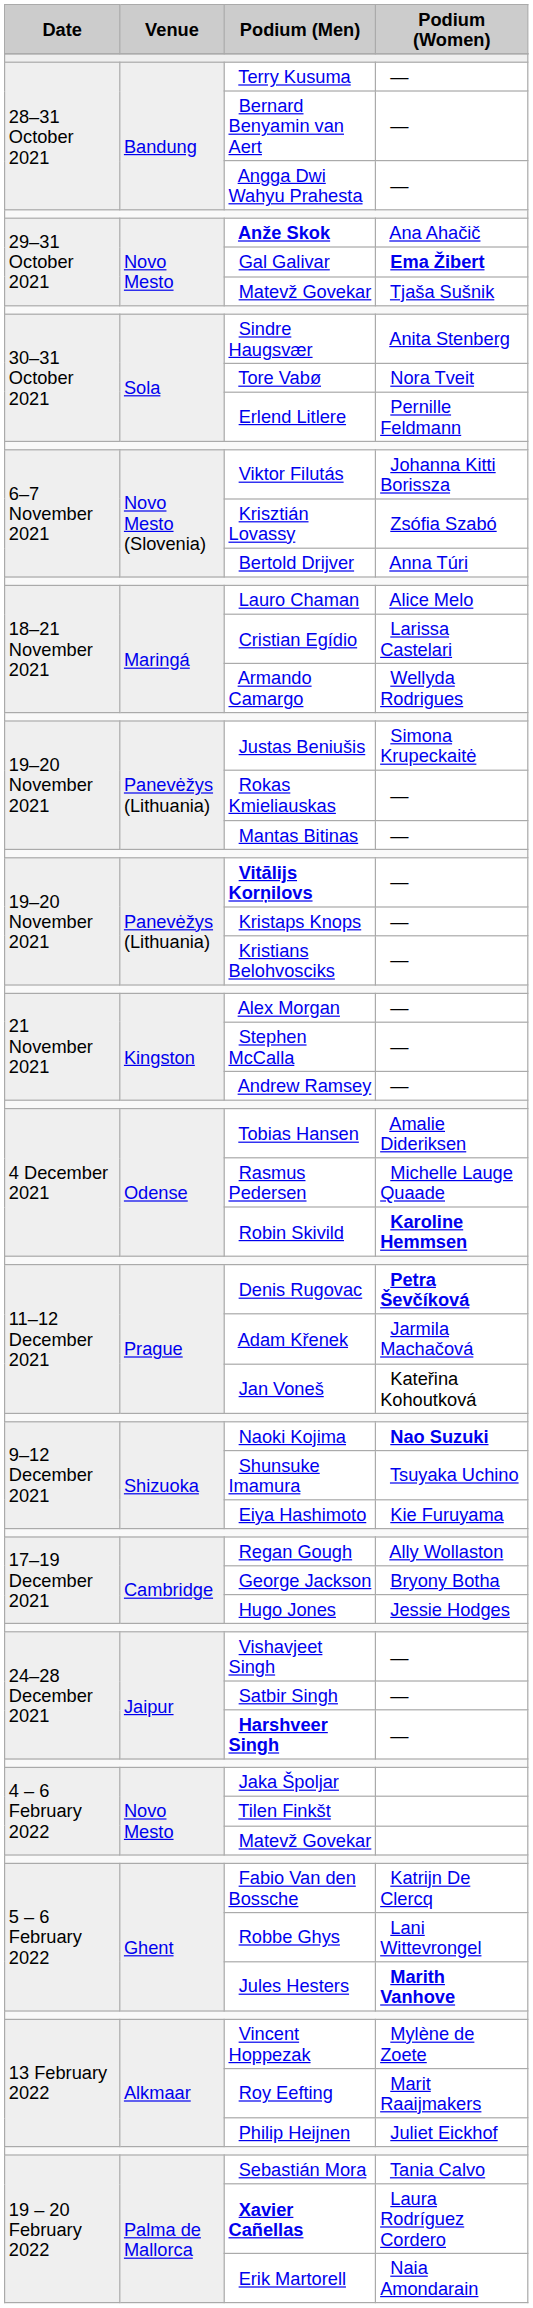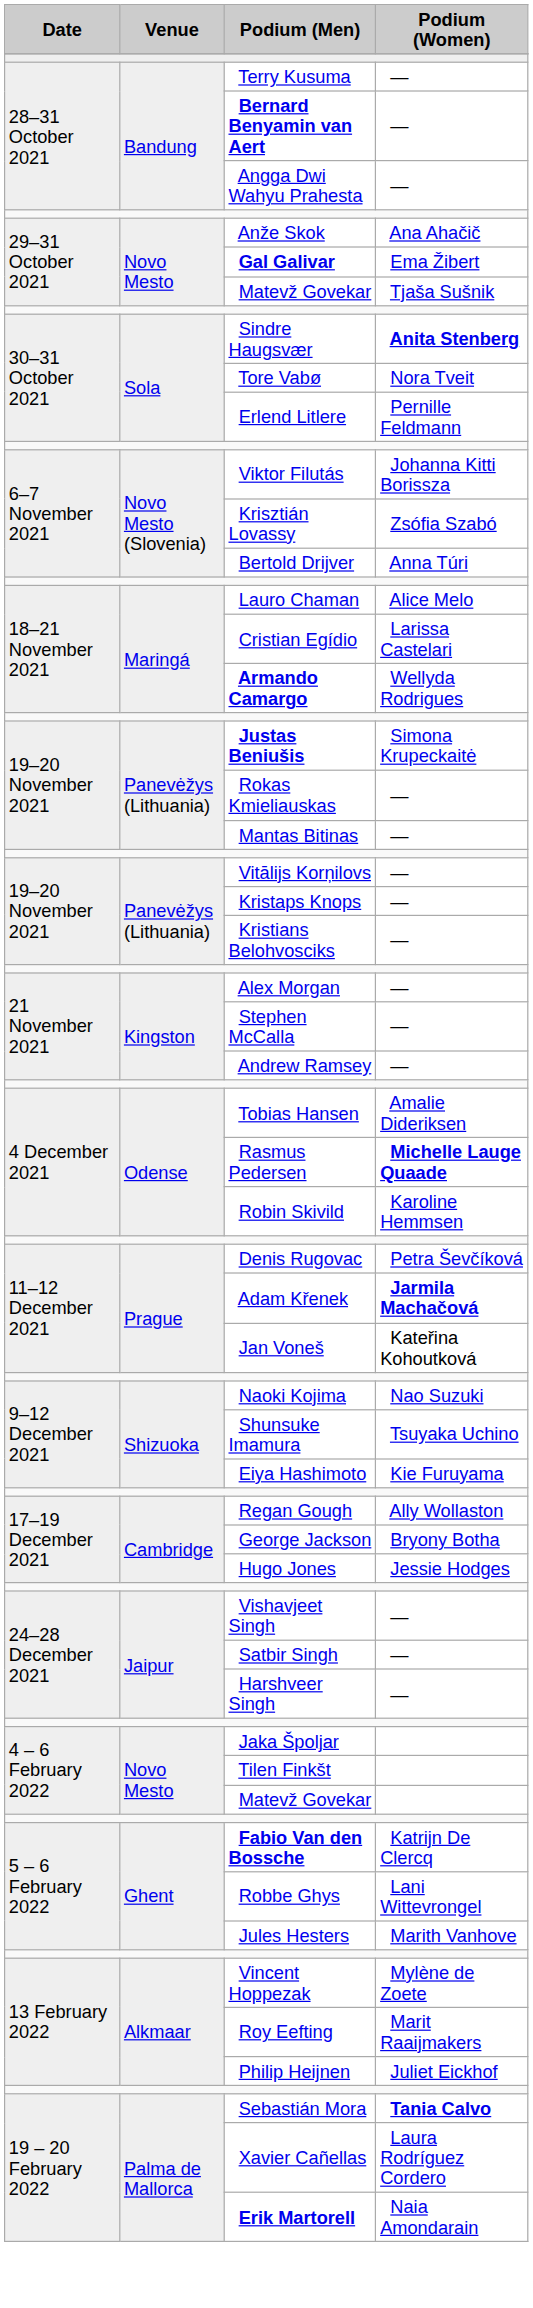(286, 126) normal -> (290, 126) bold
(279, 233) bold -> (277, 233) normal
(279, 262) normal -> (282, 262) bold
(432, 262) bold -> (430, 262) normal
(445, 339) normal -> (450, 339) bold
(270, 689) normal -> (273, 689) bold
(297, 746) normal -> (266, 746) bold
(271, 882) bold -> (300, 872) normal
(447, 1183) normal -> (451, 1162) bold
(424, 1232) bold -> (422, 1212) normal
(425, 1290) bold -> (452, 1259) normal
(427, 1339) normal -> (429, 1298) bold
(434, 1436) bold -> (432, 1395) normal
(278, 1735) bold -> (276, 1694) normal
(292, 1888) normal -> (295, 1847) bold
(418, 1986) bold -> (448, 1935) normal
(433, 2170) normal -> (436, 2109) bold
(266, 2219) bold -> (297, 2158) normal
(287, 2279) normal -> (292, 2217) bold
